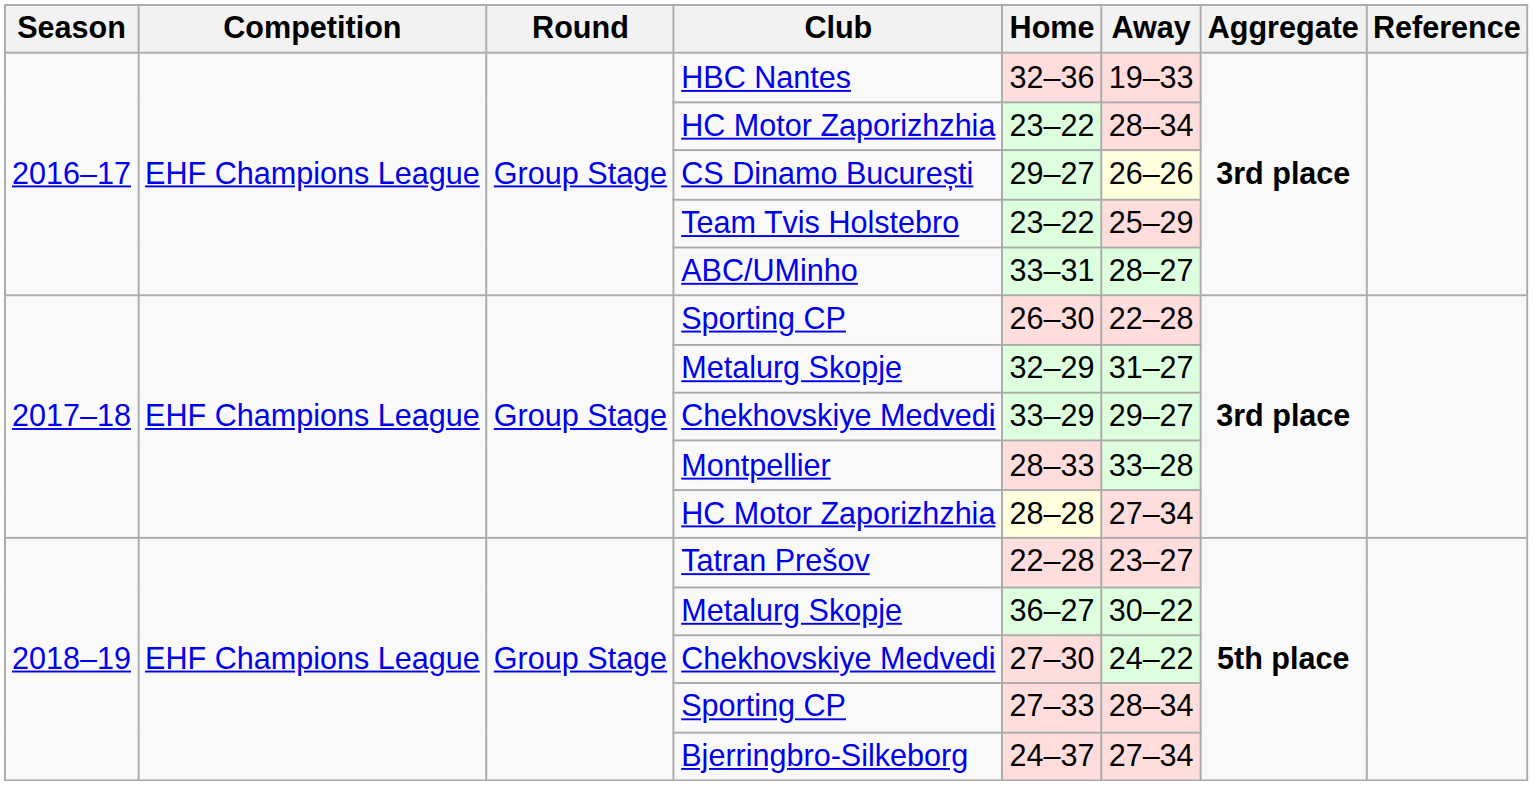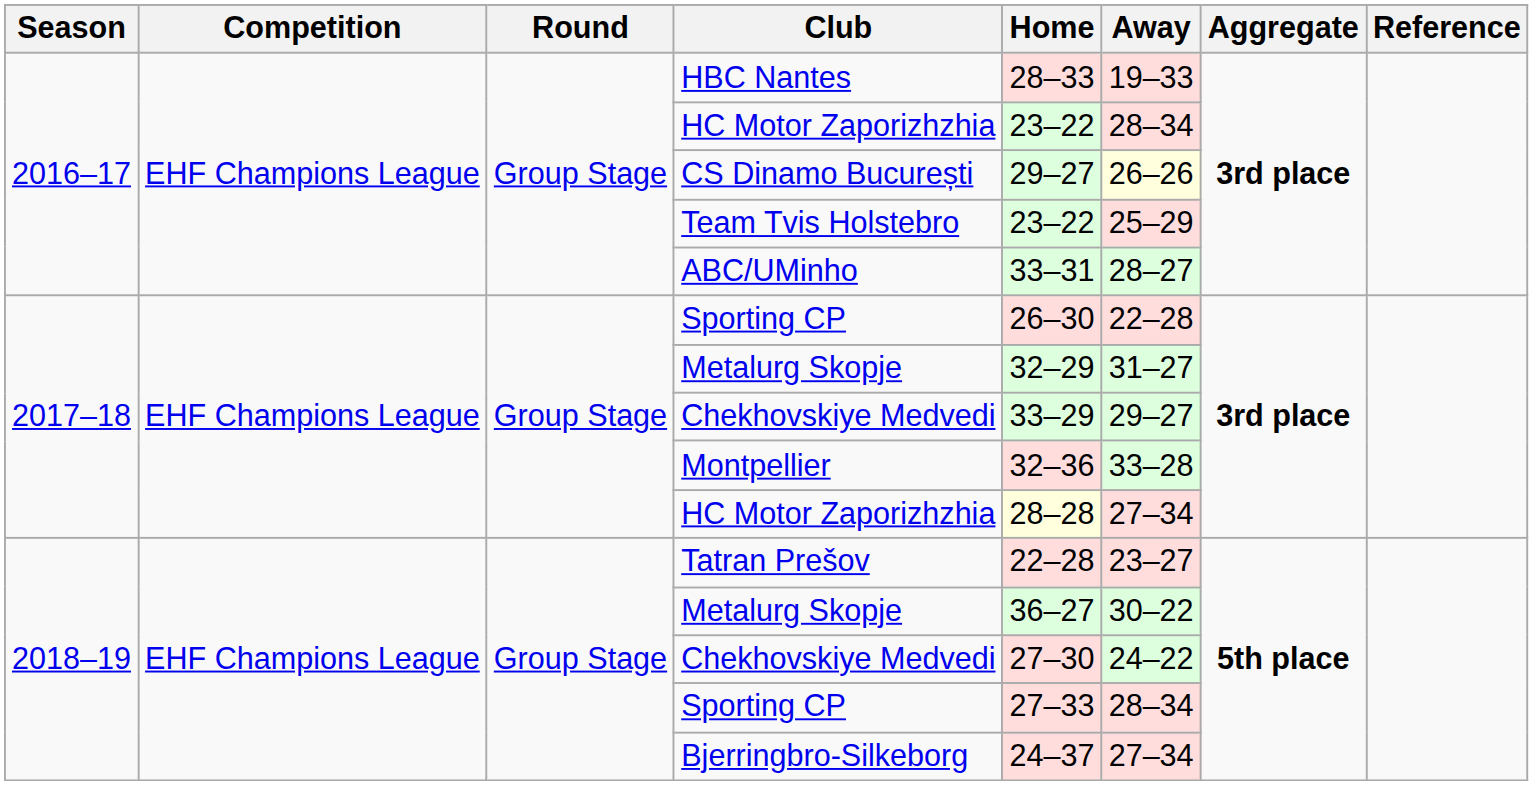(1052, 77) 32–36 -> (1052, 77) 28–33
(1052, 464) 28–33 -> (1052, 464) 32–36
